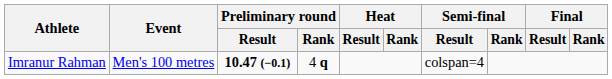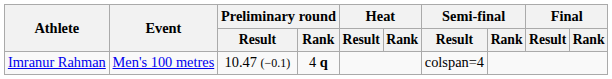(257, 62) bold -> (257, 62) normal
